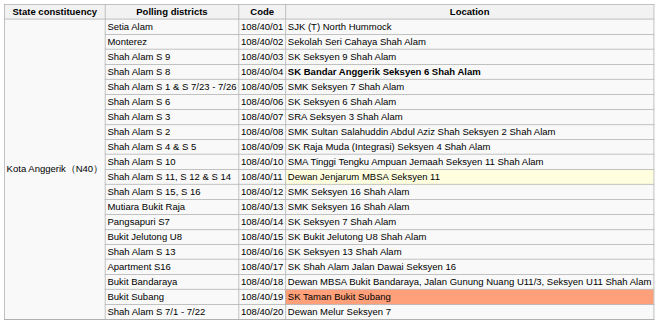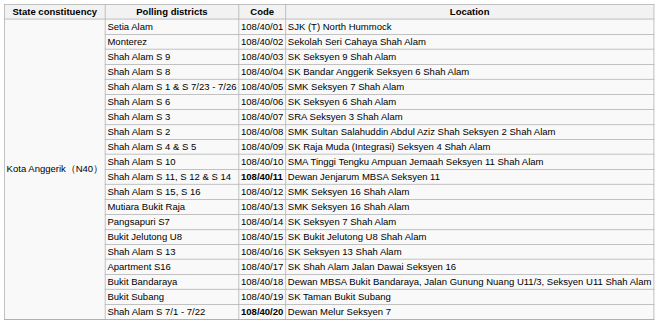(384, 71) bold -> (379, 71) normal
(262, 177) normal -> (262, 177) bold
(364, 177) lightyellow background -> (364, 177) no background
(339, 297) lightsalmon background -> (339, 297) no background
(262, 312) normal -> (262, 312) bold
